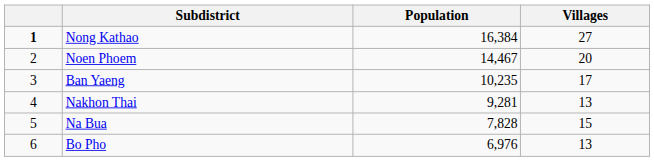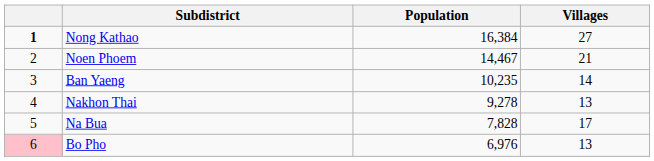(585, 59) 20 -> (585, 59) 21
(585, 80) 17 -> (585, 80) 14
(502, 102) 9,281 -> (502, 102) 9,278
(585, 123) 15 -> (585, 123) 17
(33, 145) no background -> (33, 145) pink background
